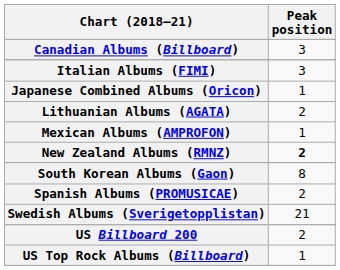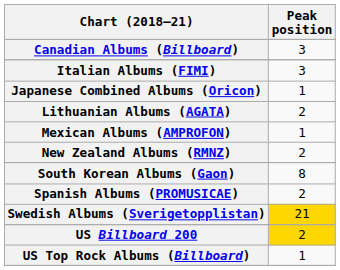(302, 153) bold -> (302, 153) normal
(302, 214) no background -> (302, 214) gold background
(302, 235) no background -> (302, 235) gold background
